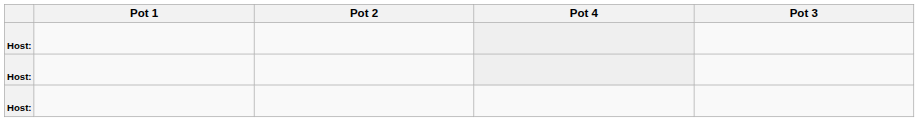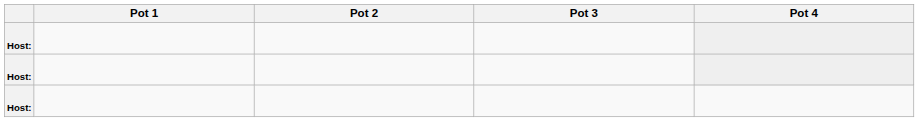columns swapped: (804, 13) <-> (584, 13)
